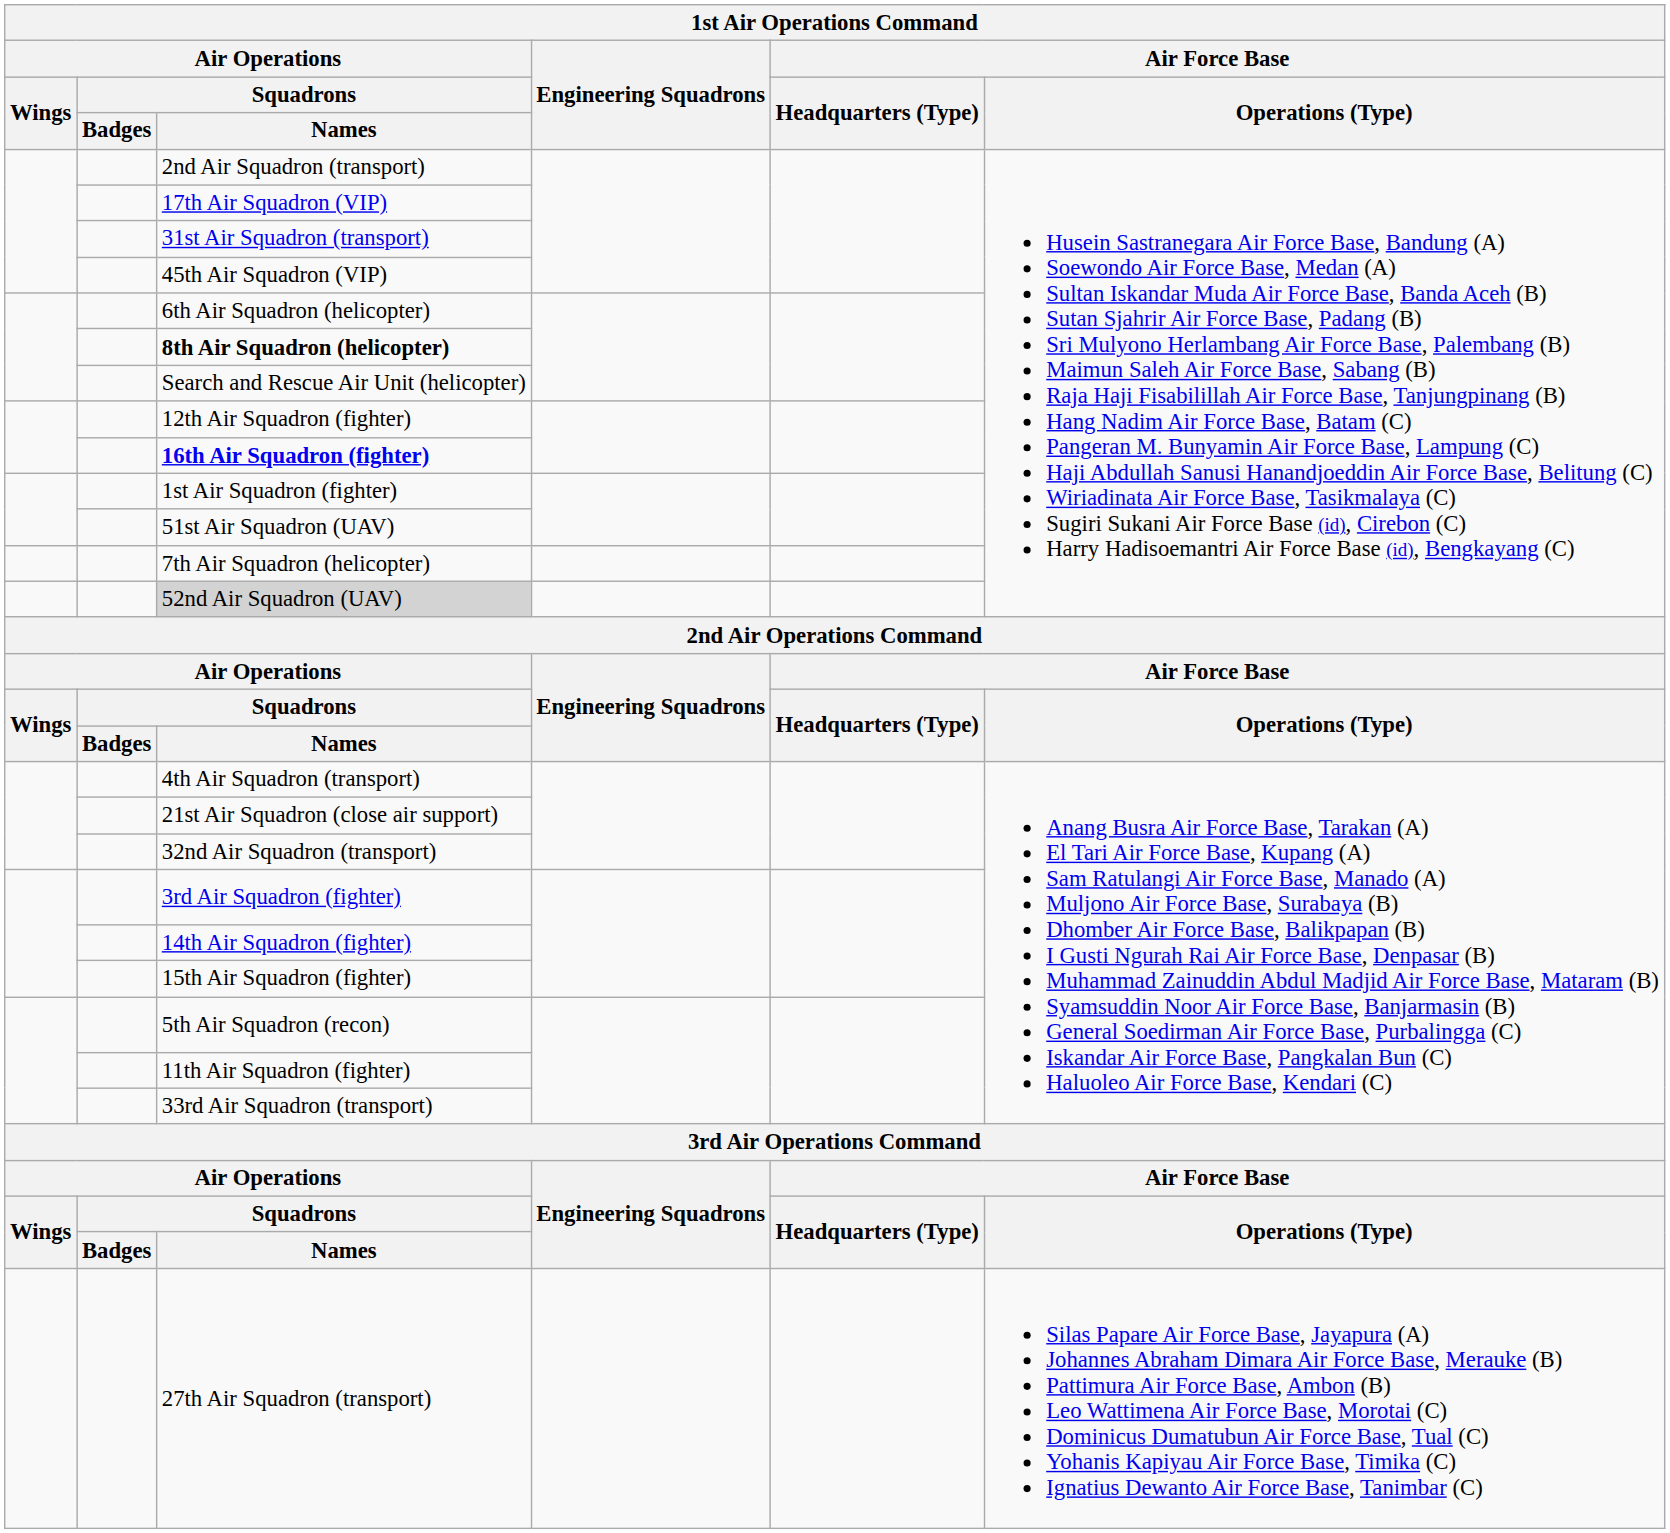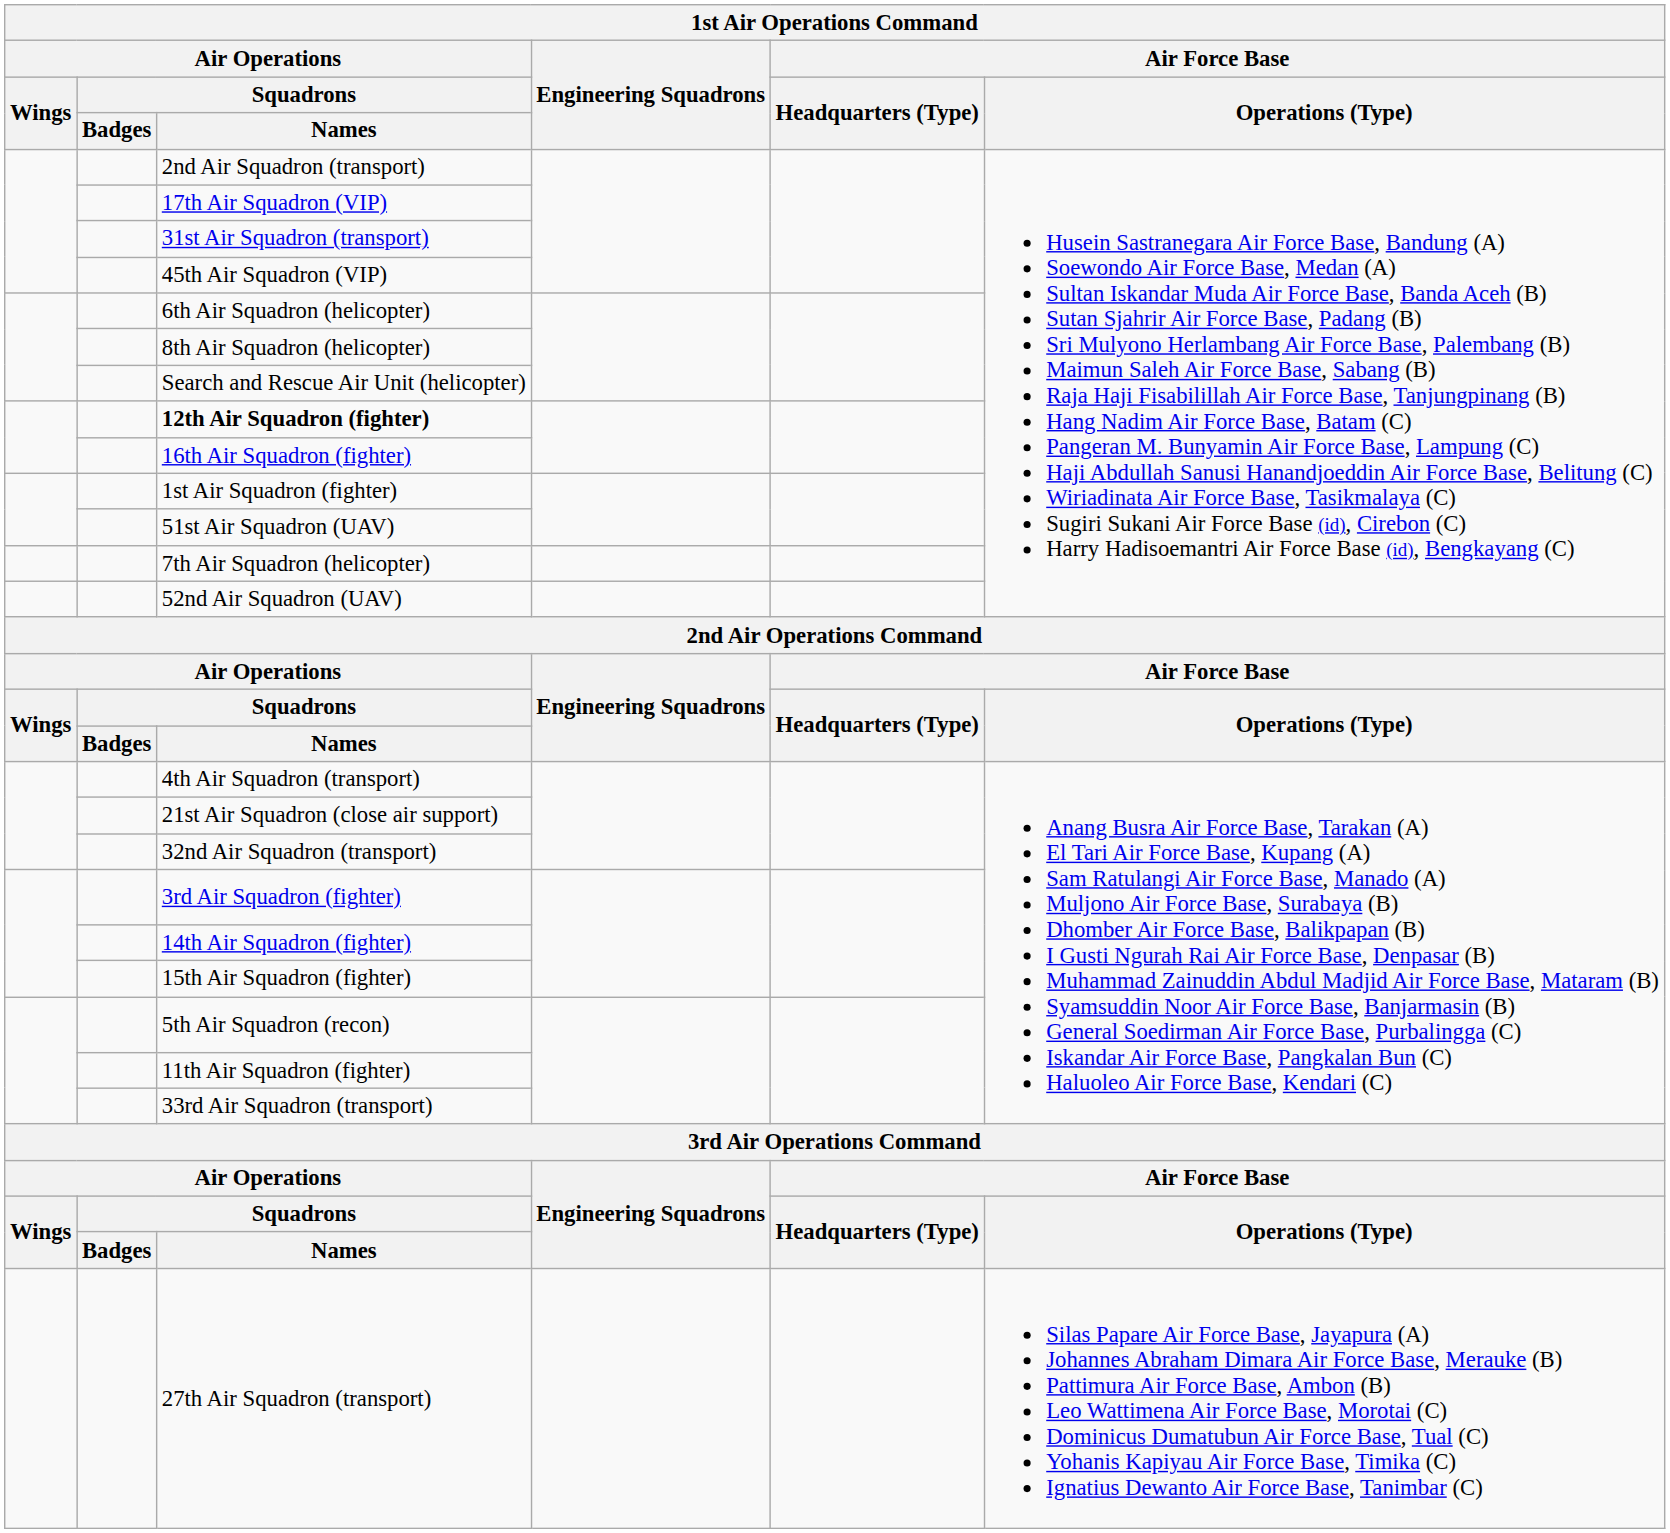(306, 346) bold -> (296, 346) normal
(286, 418) normal -> (296, 418) bold
(296, 454) bold -> (286, 454) normal
(282, 599) lightgrey background -> (282, 599) no background
